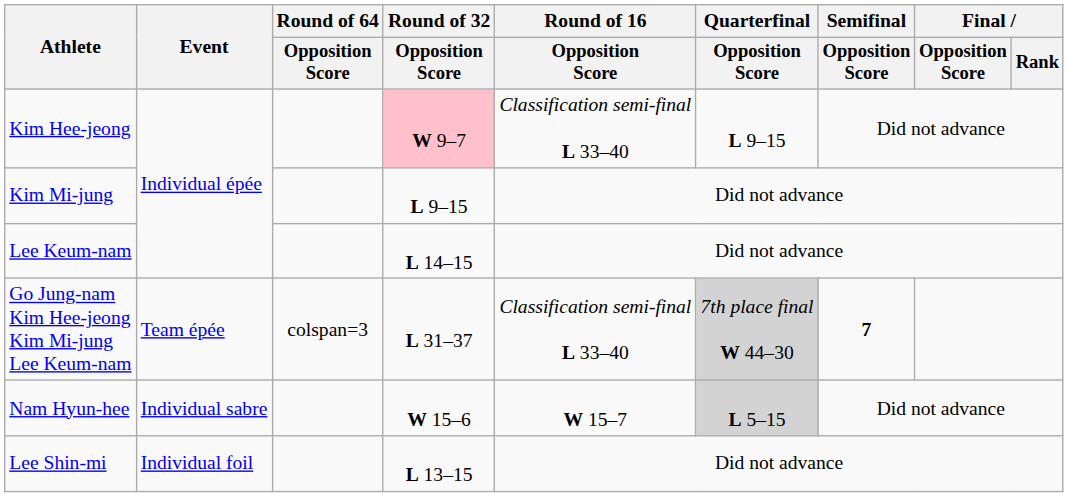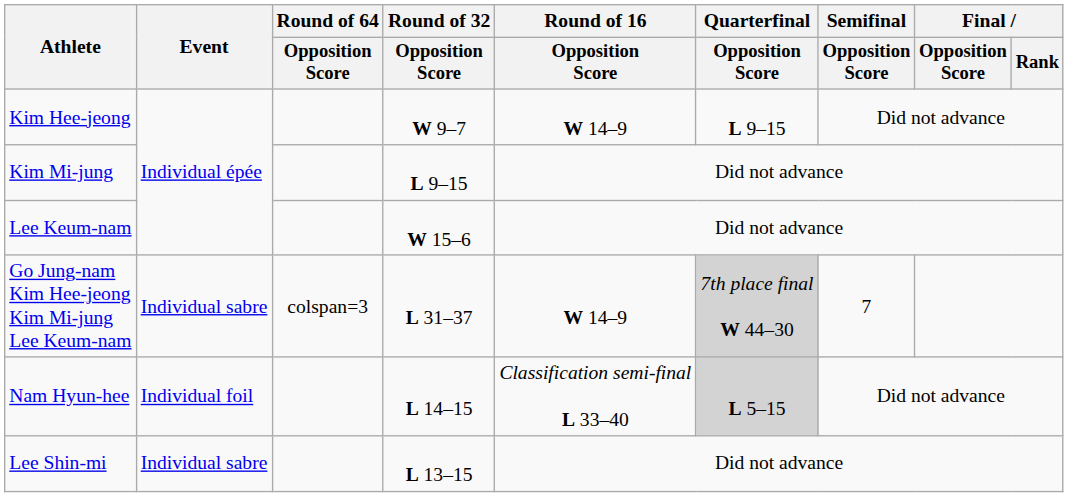(439, 140) pink background -> (439, 128) no background
(595, 128) Classification semi-final L 33–40 -> (595, 128) W 14–9
(439, 262) L 14–15 -> (439, 239) W 15–6
(183, 329) Team épée -> (204, 306) Individual sabre
(595, 329) Classification semi-final L 33–40 -> (595, 318) W 14–9
(866, 329) bold -> (866, 306) normal
(204, 408) Individual sabre -> (197, 396) Individual foil
(439, 419) W 15–6 -> (439, 408) L 14–15
(595, 419) W 15–7 -> (595, 396) Classification semi-final L 33–40
(197, 463) Individual foil -> (204, 463) Individual sabre
